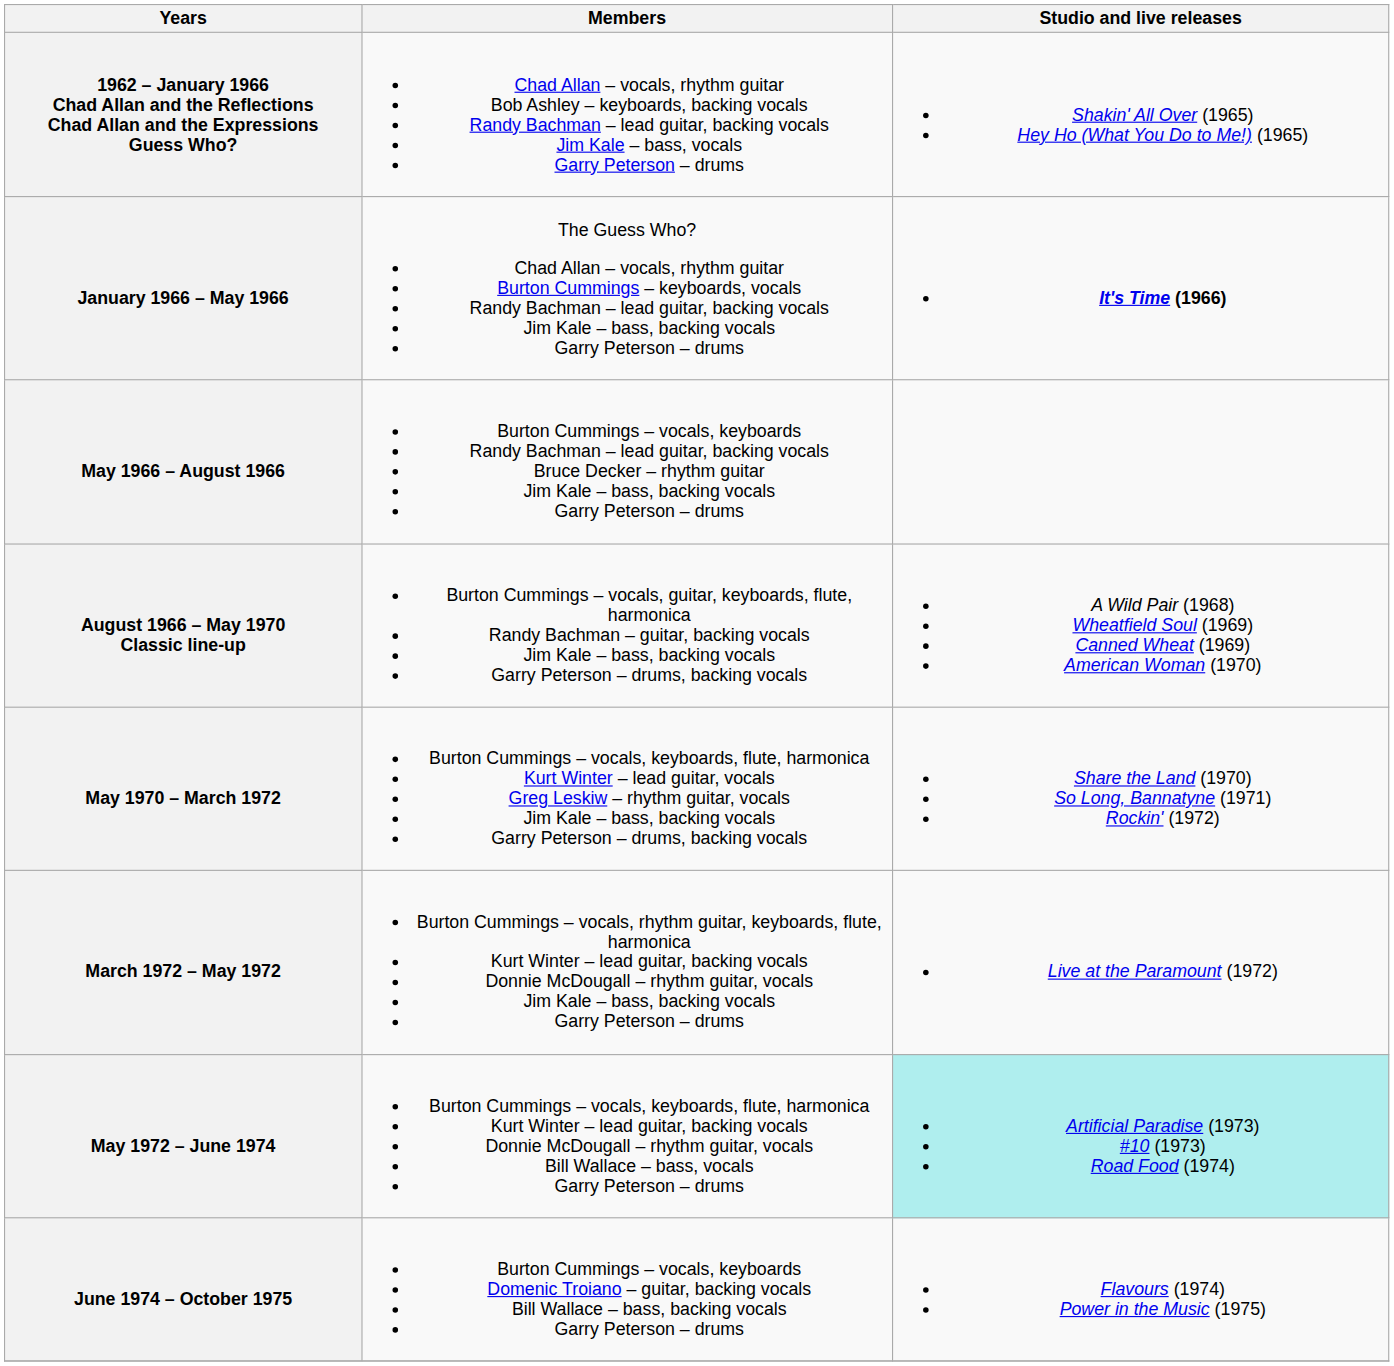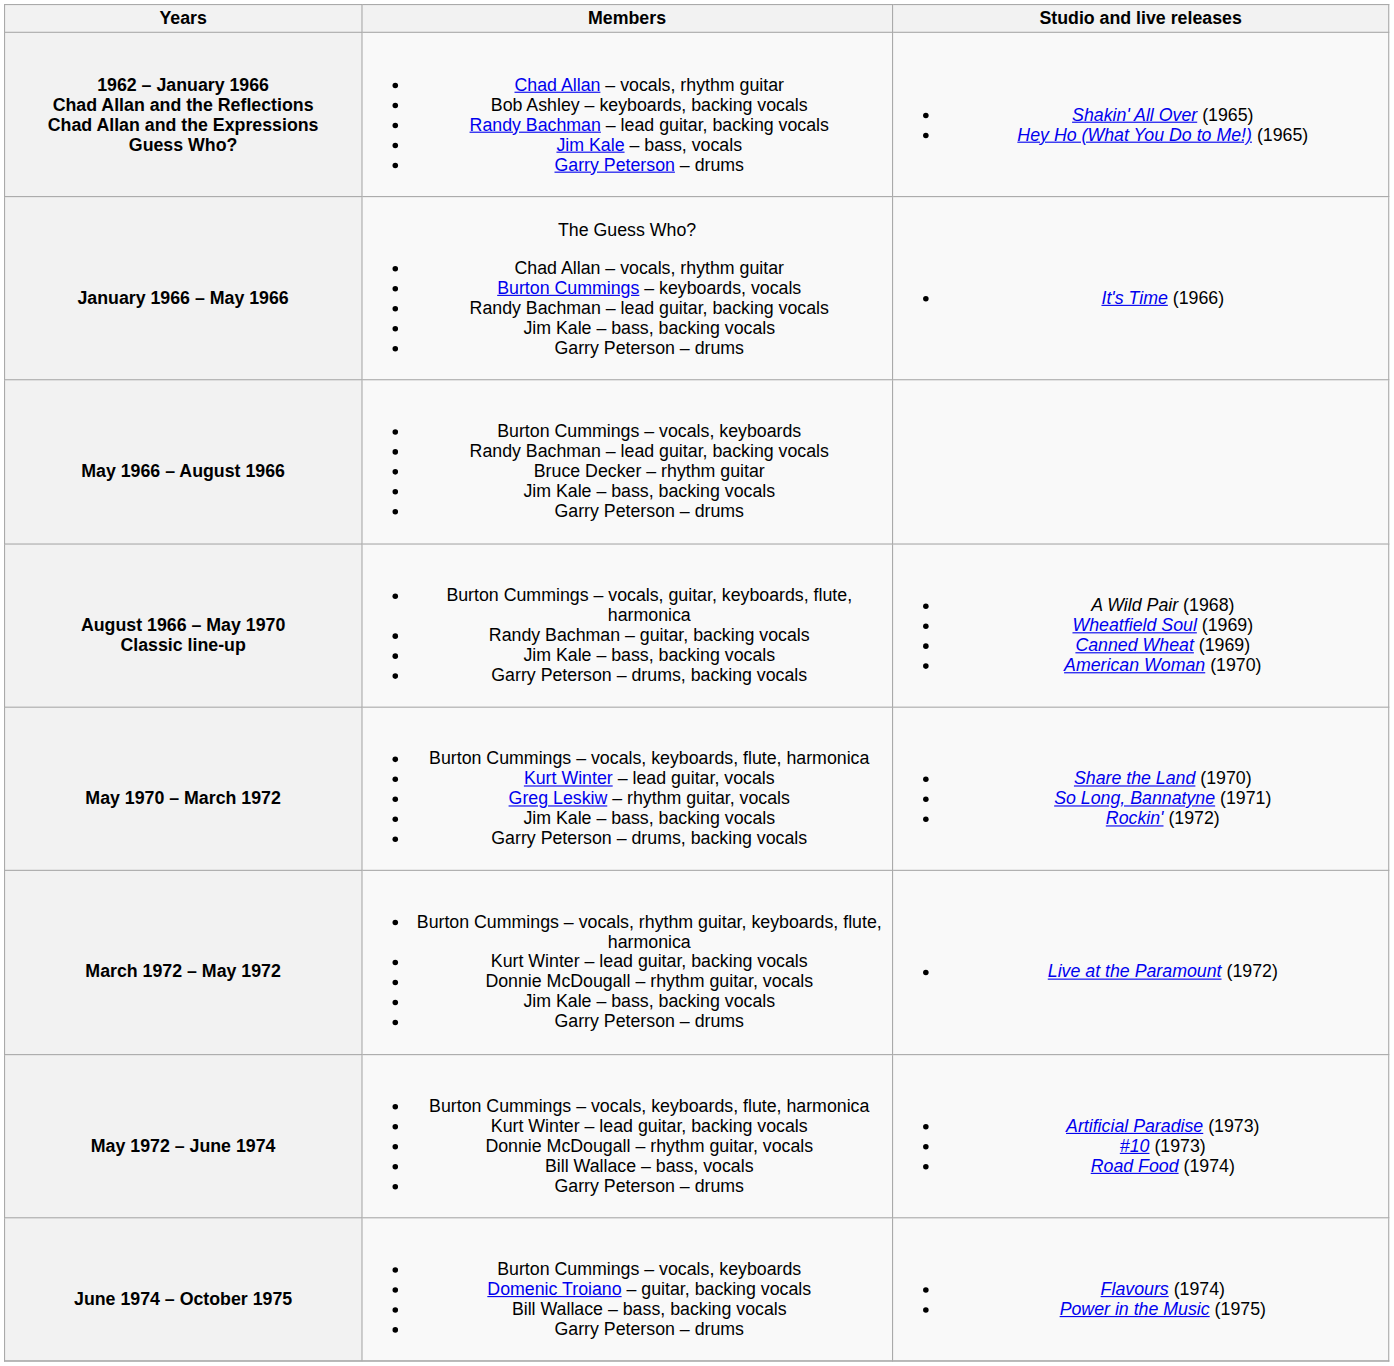(1141, 298) bold -> (1141, 298) normal
(1141, 1146) paleturquoise background -> (1141, 1146) no background
